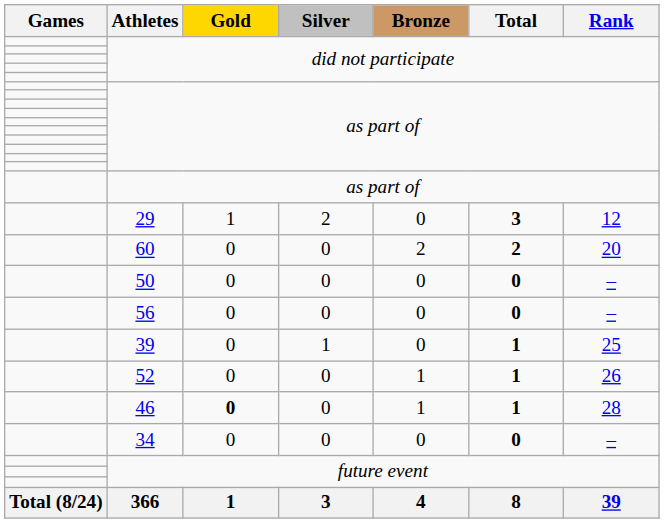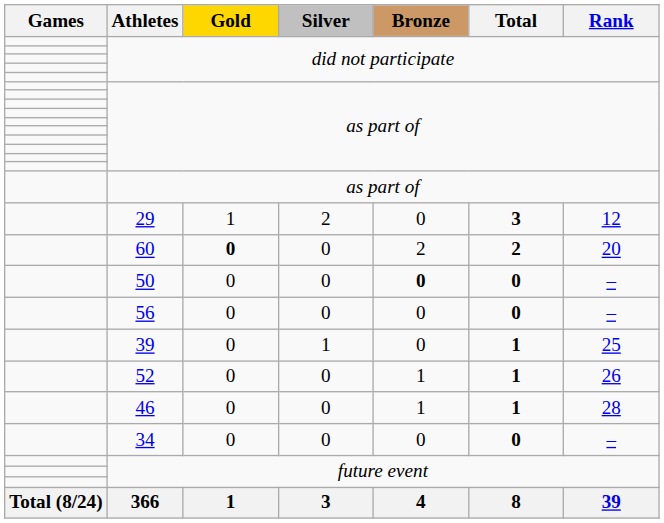(231, 250) normal -> (231, 250) bold
(421, 281) normal -> (421, 281) bold
(231, 408) bold -> (231, 408) normal
